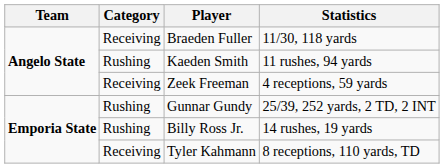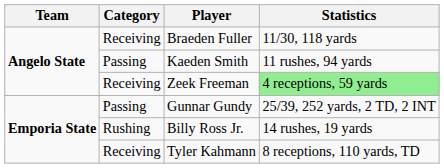(127, 61) Rushing -> (125, 61) Passing
(325, 83) no background -> (325, 83) lightgreen background
(127, 106) Rushing -> (125, 106) Passing
